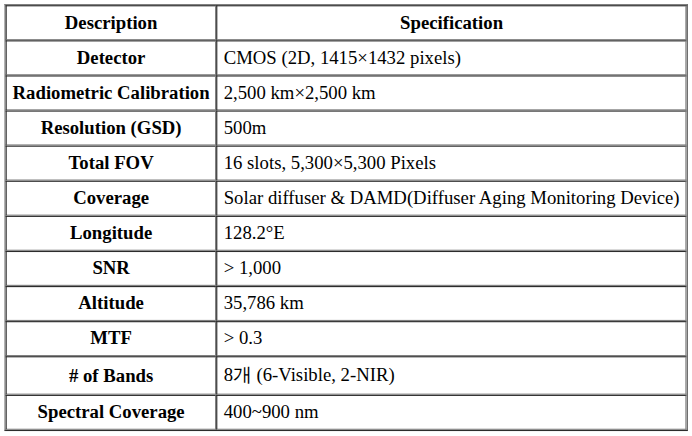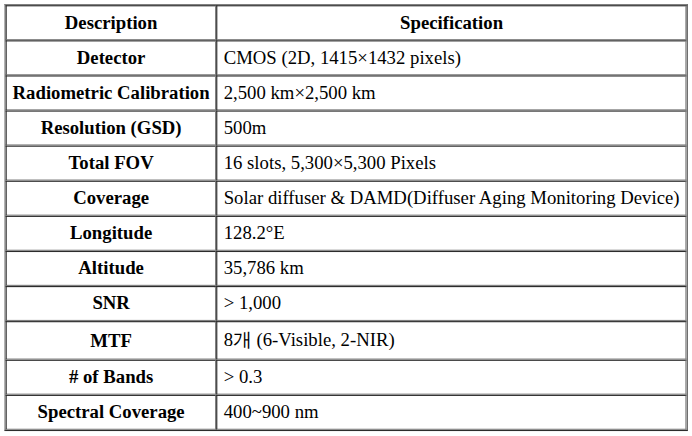rows swapped: (111, 303) <-> (111, 268)
(243, 338) > 0.3 -> (309, 339) 8개 (6-Visible, 2-NIR)
(309, 374) 8개 (6-Visible, 2-NIR) -> (243, 377) > 0.3
